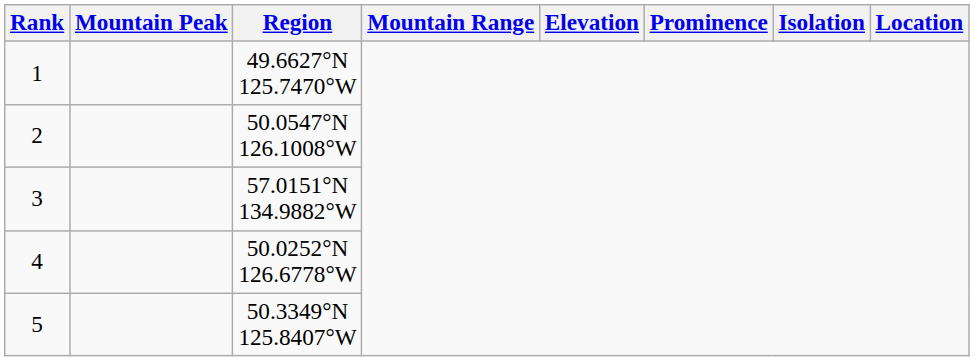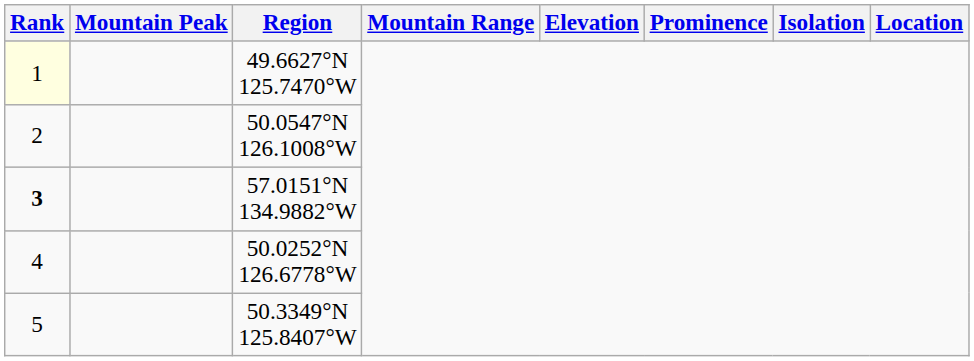(37, 72) no background -> (37, 72) lightyellow background
(37, 198) normal -> (37, 198) bold
